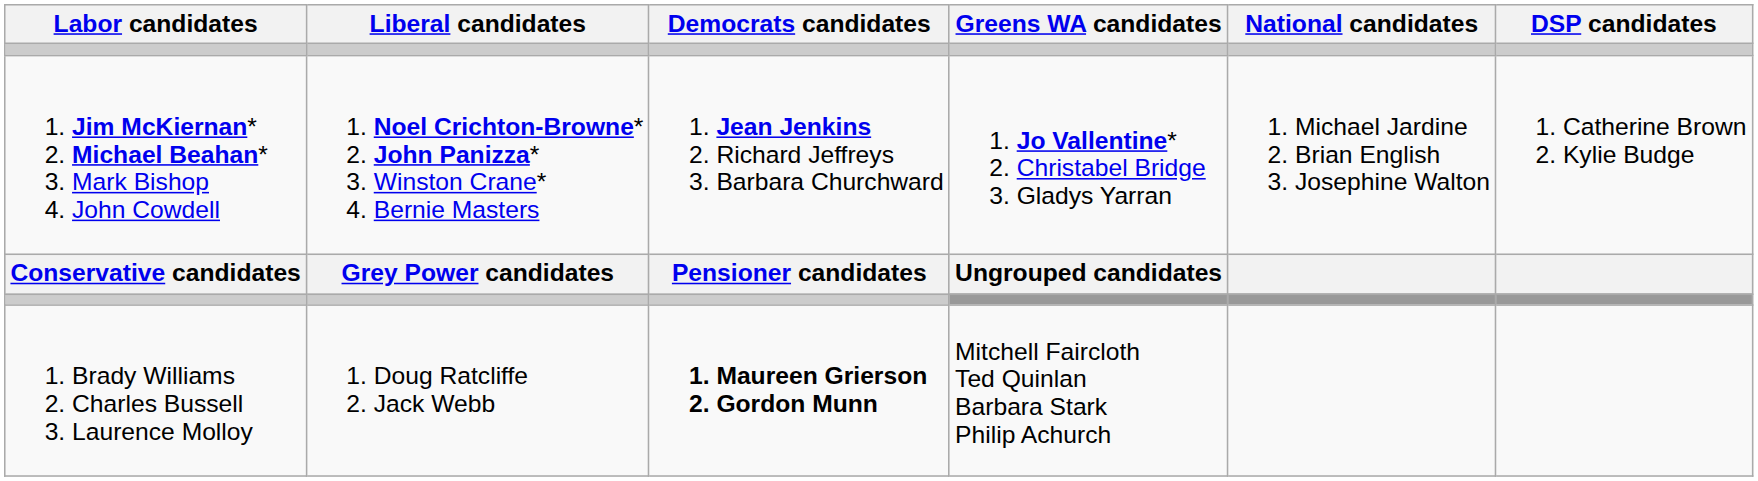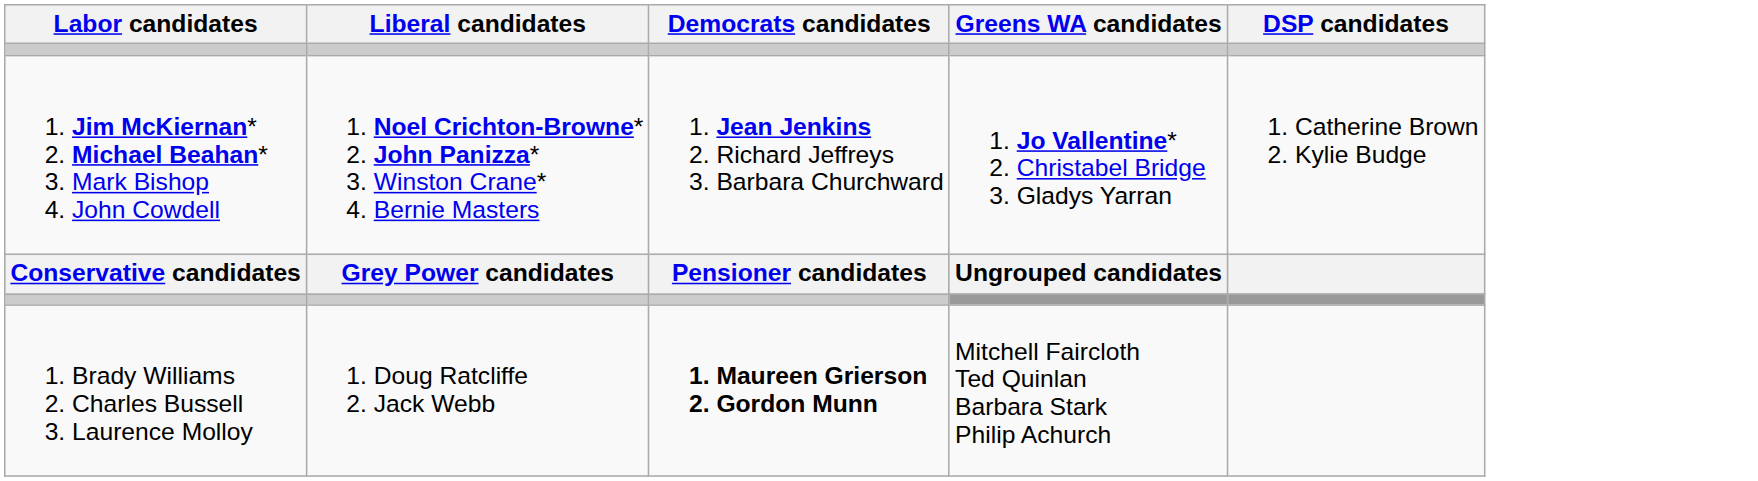- column: (1362, 24)
